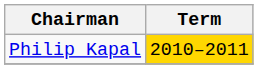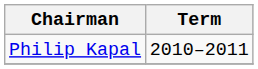(199, 50) gold background -> (199, 50) no background
